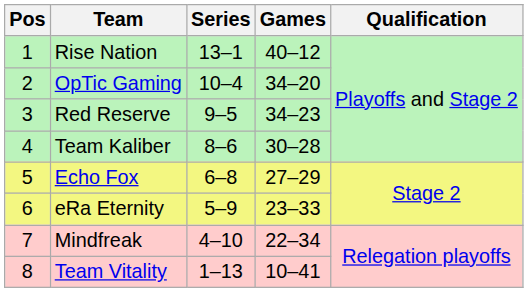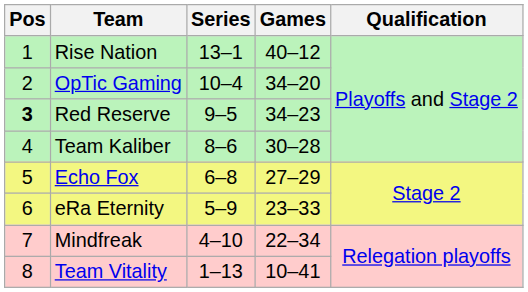(27, 114) normal -> (27, 114) bold
